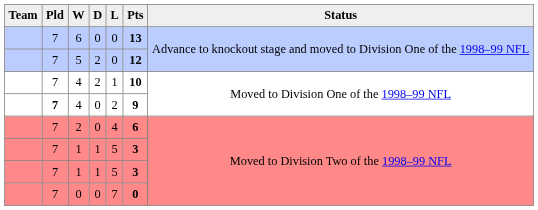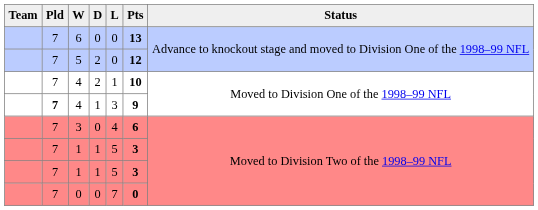(98, 104) 0 -> (98, 104) 1
(115, 104) 2 -> (115, 104) 3
(79, 127) 2 -> (79, 127) 3
